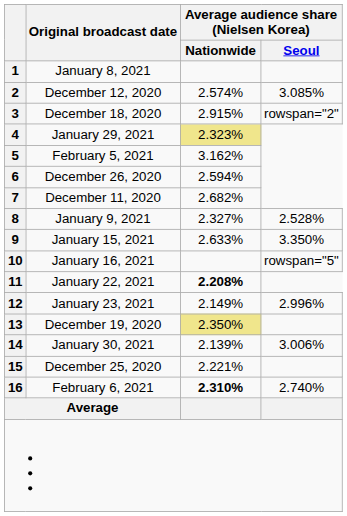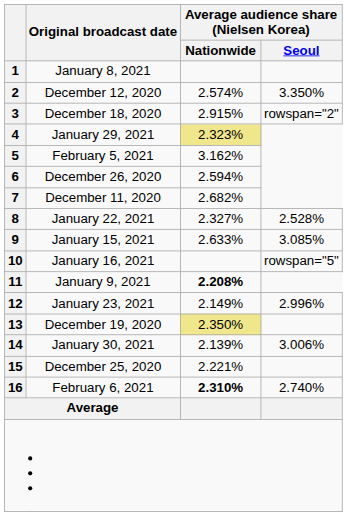(301, 92) 3.085% -> (301, 92) 3.350%
(103, 219) January 9, 2021 -> (103, 219) January 22, 2021
(301, 240) 3.350% -> (301, 240) 3.085%
(103, 282) January 22, 2021 -> (103, 282) January 9, 2021
